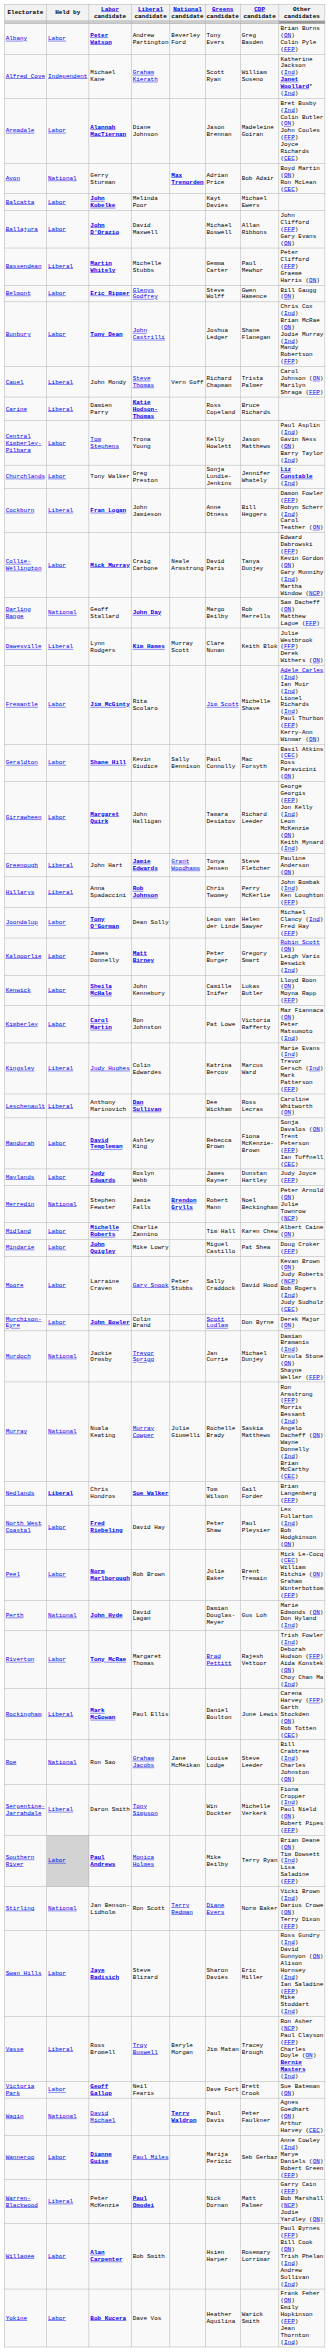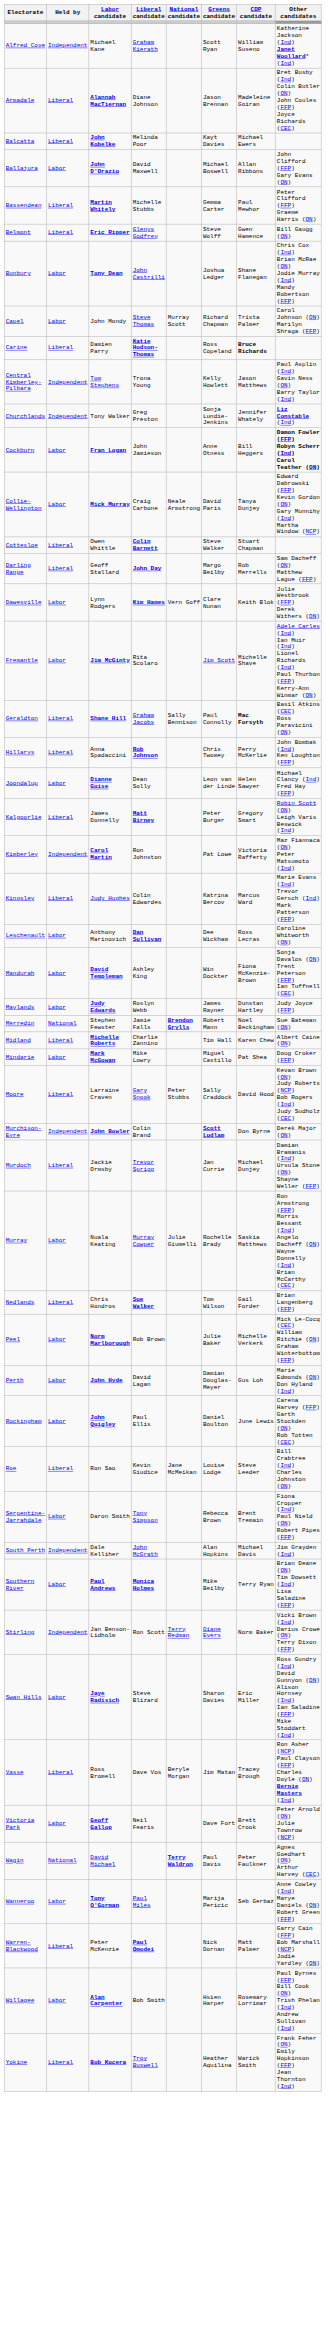- row: (16, 39)
(57, 131) Labor -> (61, 100) Liberal
- row: (13, 179)
(57, 202) Labor -> (61, 141) Liberal
(57, 293) Labor -> (61, 233) Liberal
(61, 382) Liberal -> (57, 321) Labor
(188, 382) Vern Goff -> (179, 321) Murray Scott
(256, 409) normal -> (252, 348) bold
(57, 443) Labor -> (68, 382) Independent
(57, 477) Labor -> (68, 416) Independent
(61, 511) Liberal -> (57, 450) Labor
(302, 511) normal -> (298, 450) bold
+ row: (22, 545)
(62, 613) National -> (61, 569) Liberal
(61, 647) Liberal -> (57, 603) Labor
(182, 647) Murray Scott -> (184, 603) Vern Goff
(57, 763) Labor -> (61, 719) Liberal
(145, 763) Kevin Giudice -> (143, 719) Graham Jacobs
(254, 763) normal -> (251, 719) bold
- row: (24, 818)
- row: (22, 865)
(105, 923) Tony O'Gorman -> (101, 783) Dianne Guise
(57, 957) Labor -> (61, 817) Liberal
- row: (18, 990)
(57, 1024) Labor -> (68, 854) Independent
(61, 1106) Liberal -> (57, 936) Labor
(219, 1143) Rebecca Brown -> (215, 973) Win Dockter
(302, 1204) Peter Arnold (ON) Julie Townrow (NCP) -> (297, 1024) Sue Bateman (ON)
(57, 1231) Labor -> (61, 1040) Liberal
(103, 1248) John Quigley -> (103, 1057) Mark McGowan
(57, 1285) Labor -> (61, 1094) Liberal
(57, 1323) Labor -> (68, 1132) Independent
(217, 1323) normal -> (214, 1132) bold
(62, 1356) National -> (61, 1166) Liberal
(62, 1432) National -> (57, 1241) Labor
(61, 1493) bold -> (61, 1302) normal
- row: (24, 1527)
(254, 1575) Brent Tremain -> (252, 1340) Michelle Verkerk
(62, 1616) National -> (57, 1381) Labor
- row: (20, 1660)
(61, 1714) Liberal -> (57, 1421) Labor
(103, 1714) Mark McGowan -> (103, 1421) John Quigley
(62, 1762) National -> (61, 1469) Liberal
(143, 1762) Graham Jacobs -> (145, 1469) Kevin Giudice
(61, 1810) Liberal -> (57, 1517) Labor
(219, 1810) Win Dockter -> (215, 1517) Rebecca Brown
(256, 1810) Michelle Verkerk -> (251, 1517) Brent Tremain
+ row: (25, 1551)
(57, 1861) lightgrey background -> (57, 1585) no background
(143, 1861) normal -> (143, 1585) bold
(62, 1909) National -> (68, 1632) Independent
(145, 2049) Troy Buswell -> (147, 1772) Dave Vos
(300, 2090) Sue Bateman (ON) -> (298, 1824) Peter Arnold (ON) Julie Townrow (NCP)
(101, 2158) Dianne Guise -> (105, 1902) Tony O'Gorman
(57, 2318) Labor -> (61, 2062) Liberal
(147, 2318) Dave Vos -> (145, 2062) Troy Buswell
